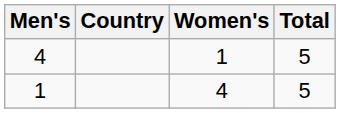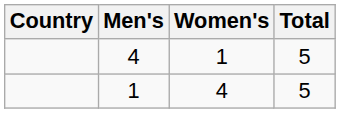columns swapped: (122, 21) <-> (40, 21)
